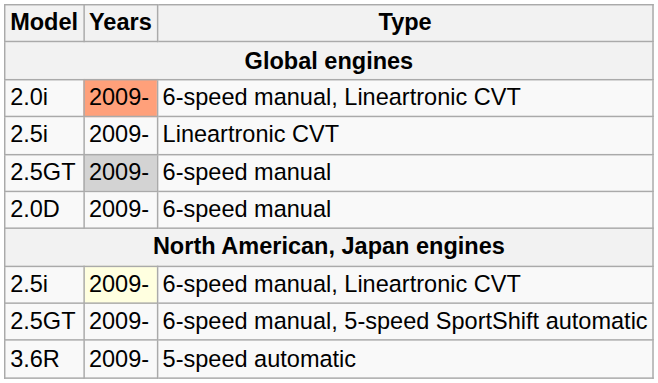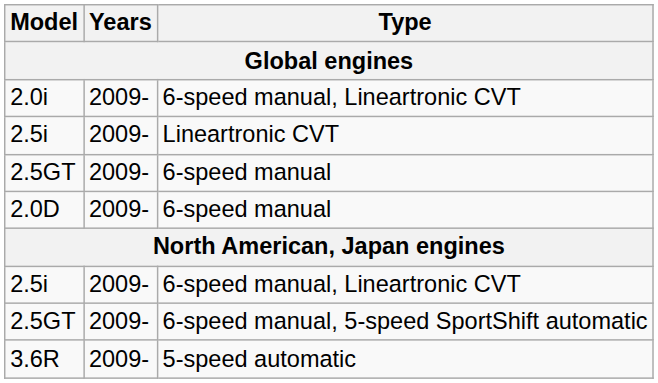(119, 97) lightsalmon background -> (119, 97) no background
(119, 172) lightgrey background -> (119, 172) no background
(119, 284) lightyellow background -> (119, 284) no background
